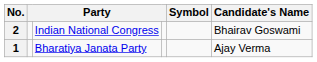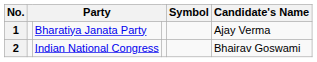rows swapped: (16, 48) <-> (16, 30)
